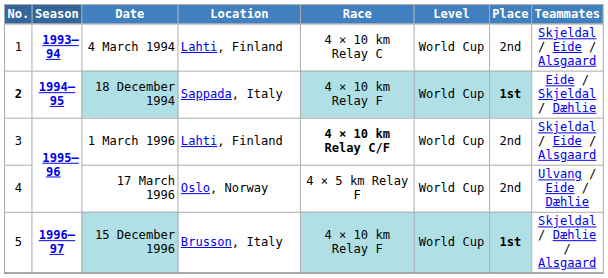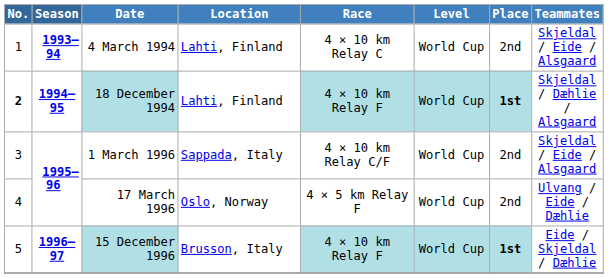(232, 95) Sappada, Italy -> (232, 102) Lahti, Finland
(567, 95) Eide / Skjeldal / Dæhlie -> (567, 102) Skjeldal / Dæhlie / Alsgaard
(232, 142) Lahti, Finland -> (232, 156) Sappada, Italy
(357, 142) bold -> (357, 156) normal
(567, 243) Skjeldal / Dæhlie / Alsgaard -> (567, 249) Eide / Skjeldal / Dæhlie
